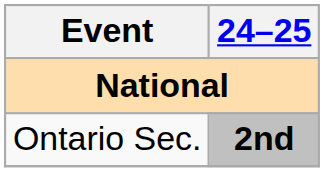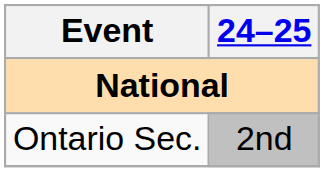(264, 138) bold -> (264, 138) normal
